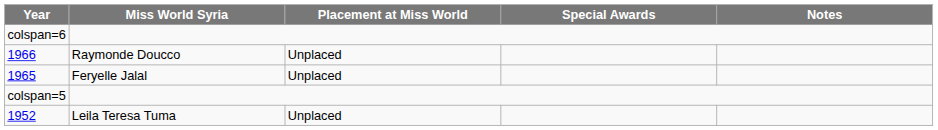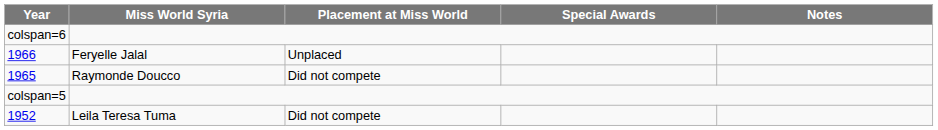(126, 55) Raymonde Doucco -> (109, 55) Feryelle Jalal
(109, 75) Feryelle Jalal -> (126, 75) Raymonde Doucco
(315, 75) Unplaced -> (334, 75) Did not compete
(315, 116) Unplaced -> (334, 116) Did not compete
